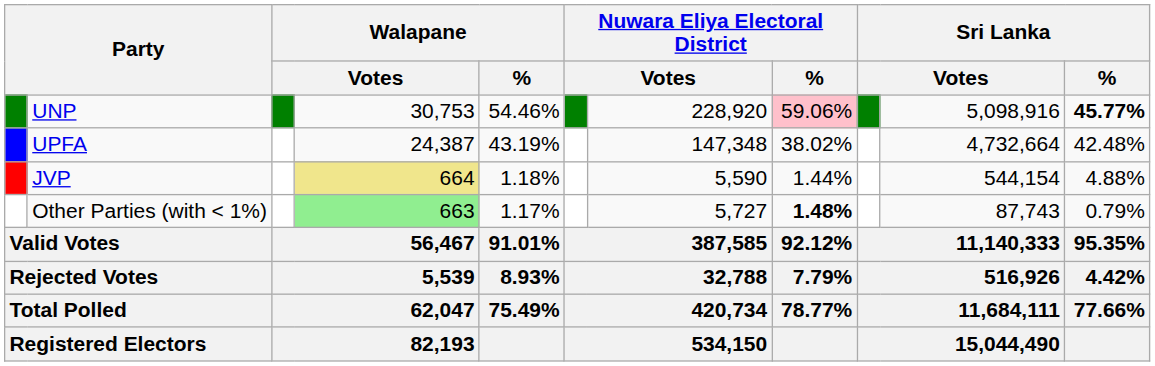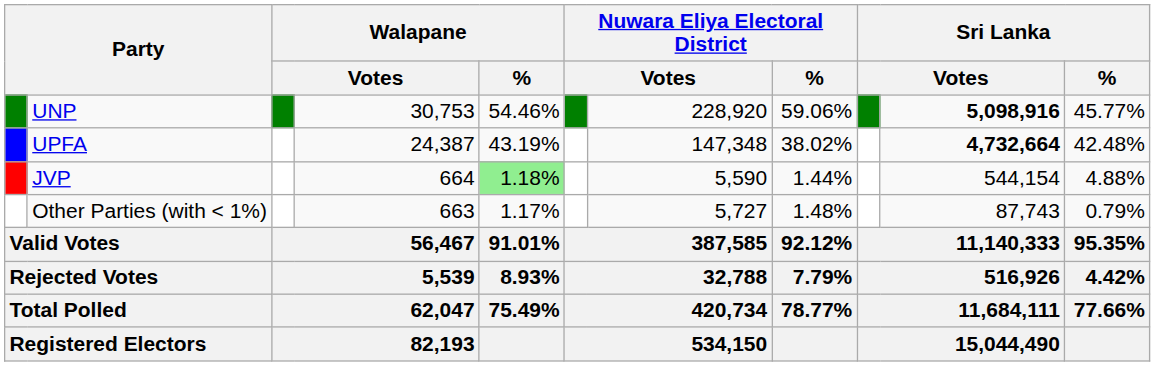(817, 111) pink background -> (817, 111) no background
(1013, 111) normal -> (1013, 111) bold
(1109, 111) bold -> (1109, 111) normal
(1013, 144) normal -> (1013, 144) bold
(457, 177) khaki background -> (457, 177) no background
(530, 177) no background -> (530, 177) lightgreen background
(457, 210) lightgreen background -> (457, 210) no background
(822, 210) bold -> (822, 210) normal
